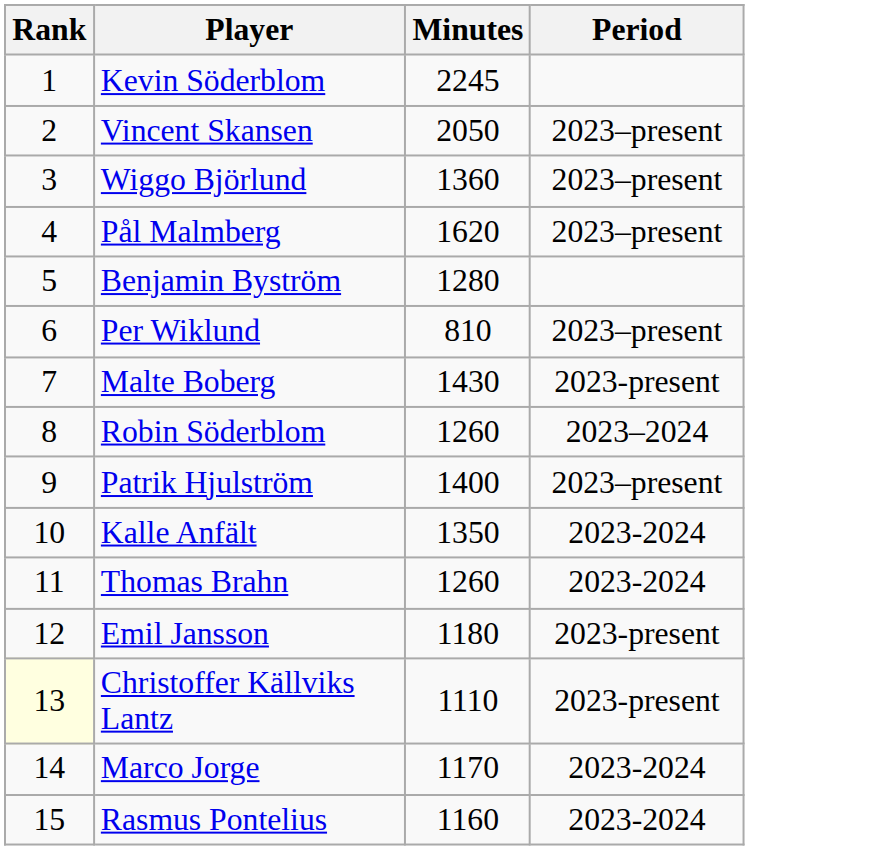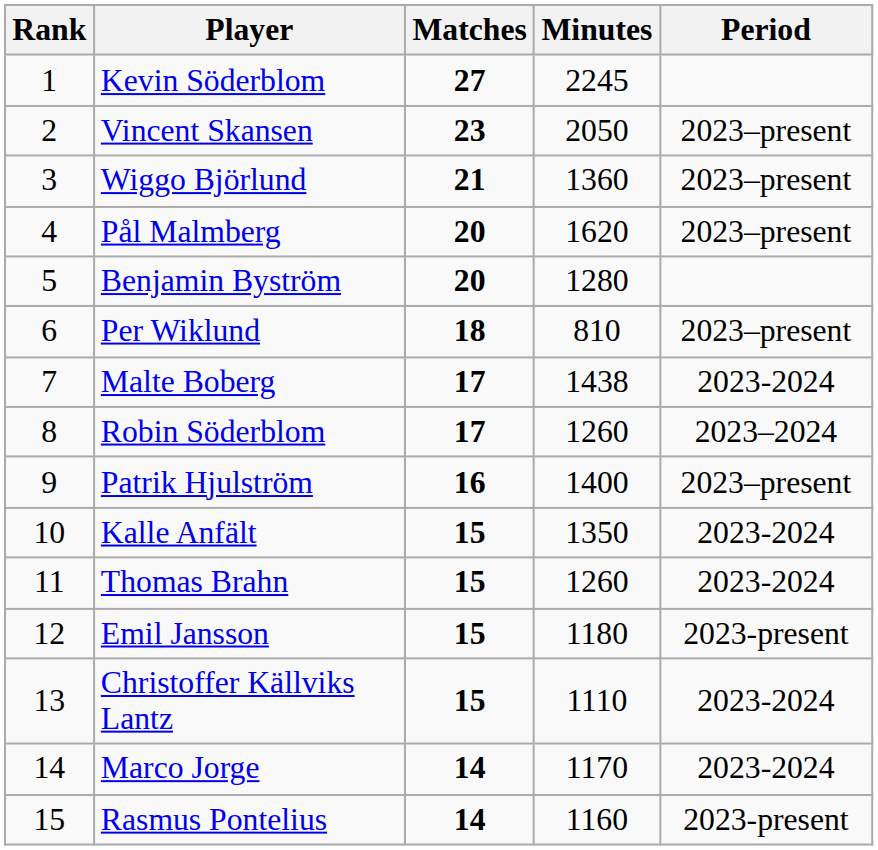+ column: (470, 29)
(468, 381) 1430 -> (597, 381) 1438
(637, 381) 2023-present -> (766, 381) 2023-2024
(49, 700) lightyellow background -> (49, 700) no background
(637, 700) 2023-present -> (766, 700) 2023-2024
(637, 818) 2023-2024 -> (766, 818) 2023-present
